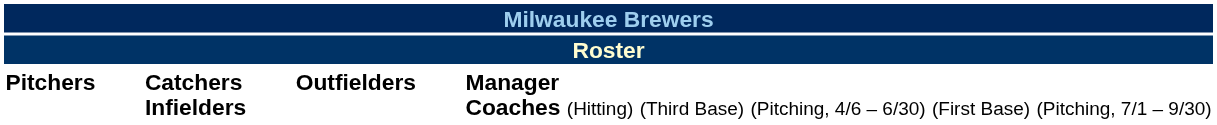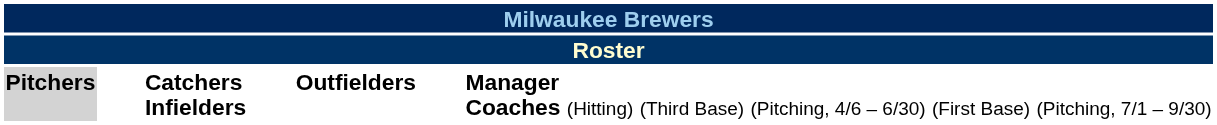(50, 81) no background -> (50, 81) lightgrey background
